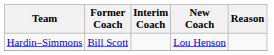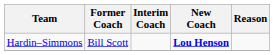(200, 42) normal -> (201, 42) bold
